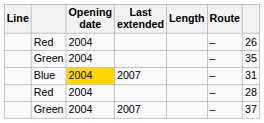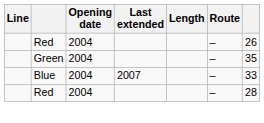(80, 76) gold background -> (80, 76) no background
(251, 76) 31 -> (251, 76) 33
- row: (49, 110)
